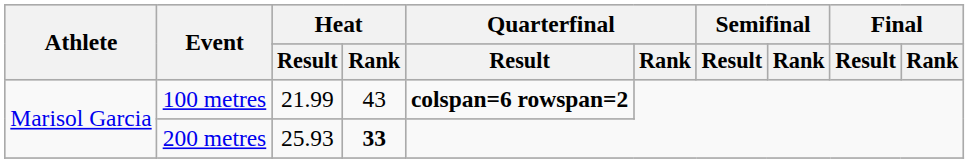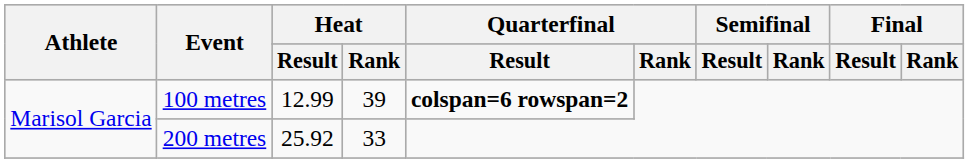(307, 99) 21.99 -> (307, 99) 12.99
(374, 99) 43 -> (374, 99) 39
(307, 138) 25.93 -> (307, 138) 25.92
(374, 138) bold -> (374, 138) normal
